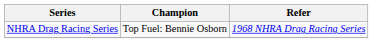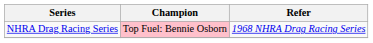(175, 29) no background -> (175, 29) pink background
